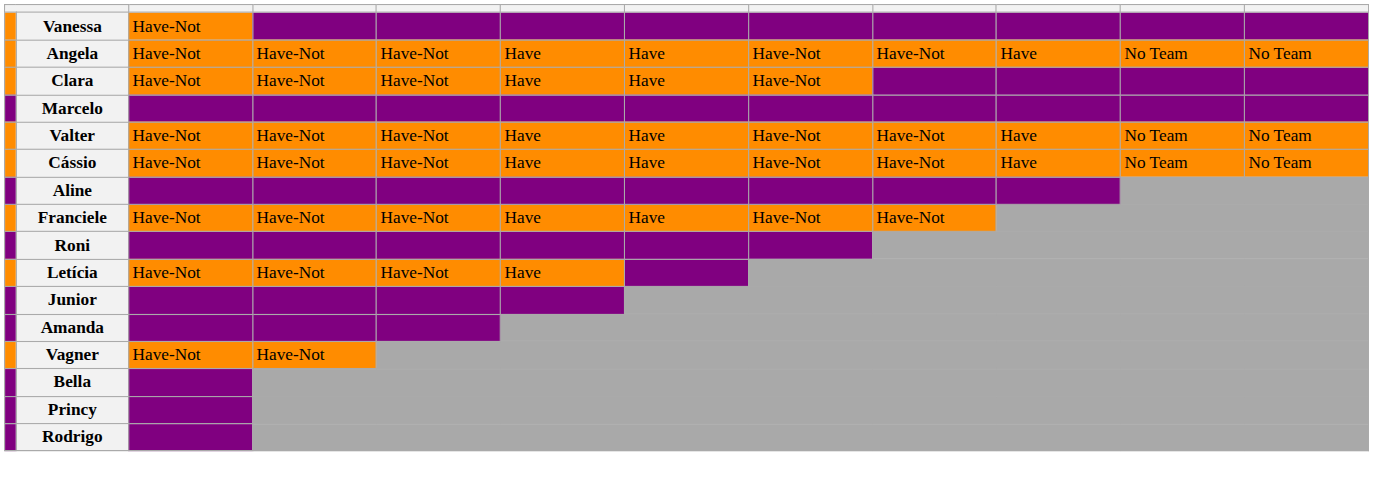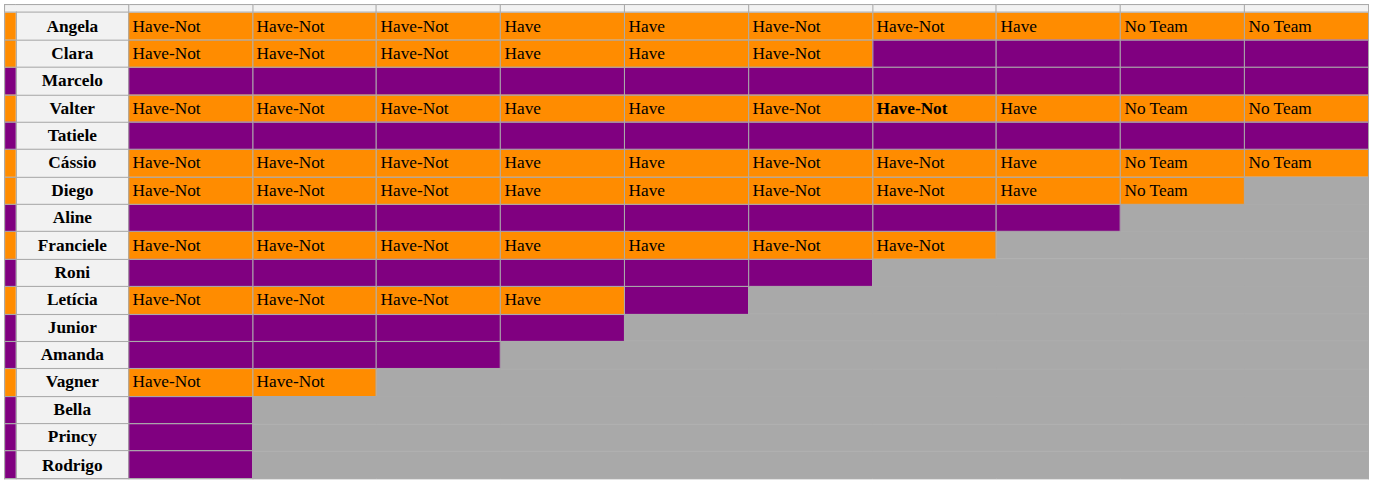- row: (72, 26)
(911, 135) normal -> (912, 108) bold
+ row: (72, 135)
+ row: (72, 190)
